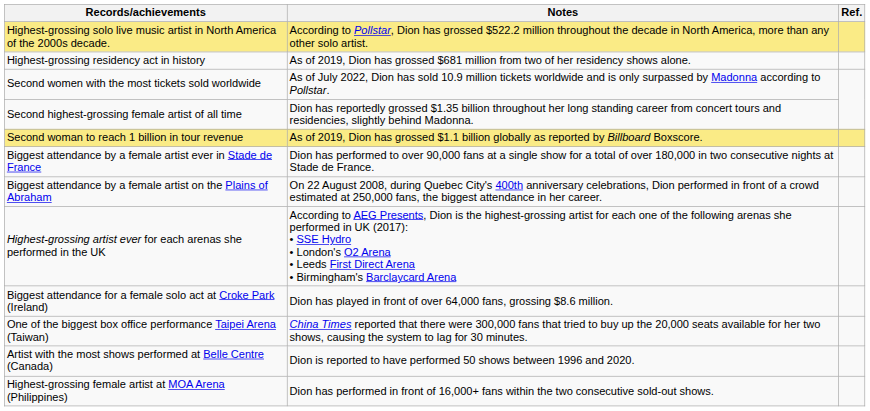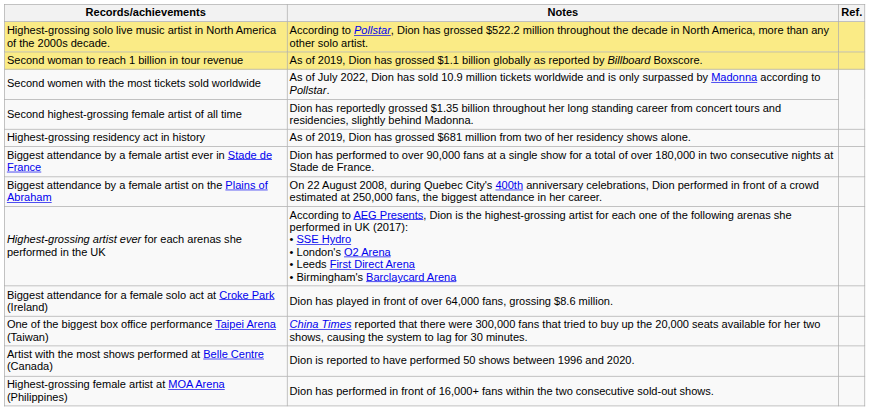rows swapped: (125, 138) <-> (106, 60)
